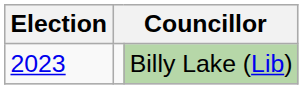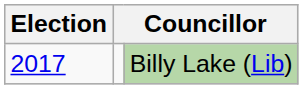(38, 63) 2023 -> (38, 63) 2017
